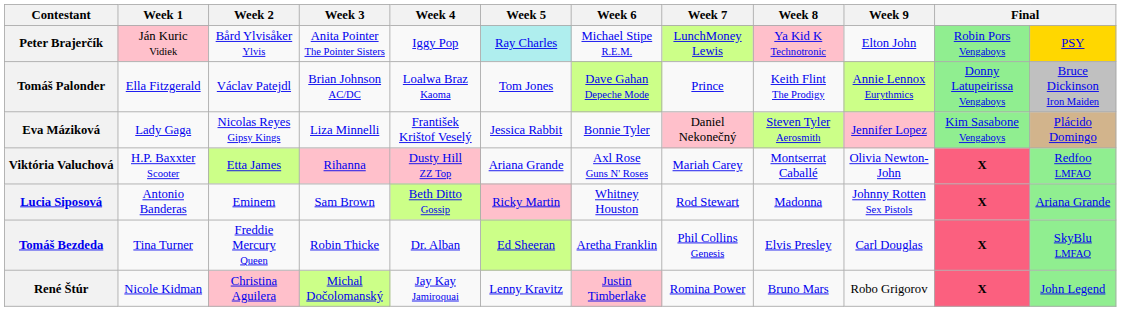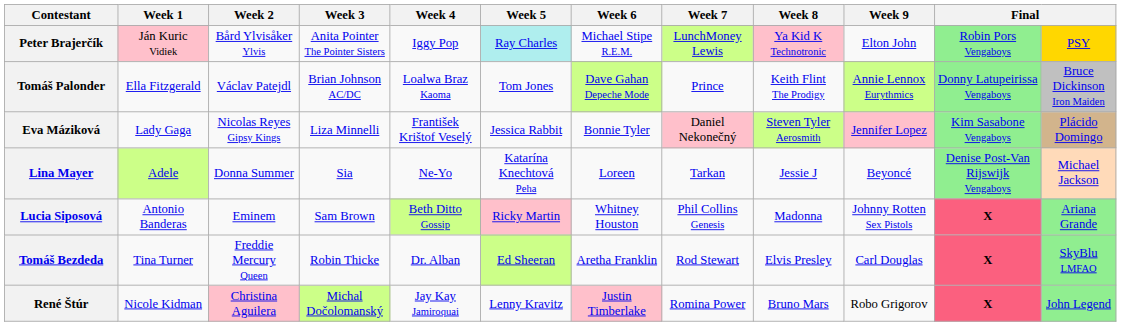+ row: (61, 173)
- row: (61, 166)
(708, 202) Rod Stewart -> (708, 217) Phil Collins Genesis
(708, 245) Phil Collins Genesis -> (708, 260) Rod Stewart
